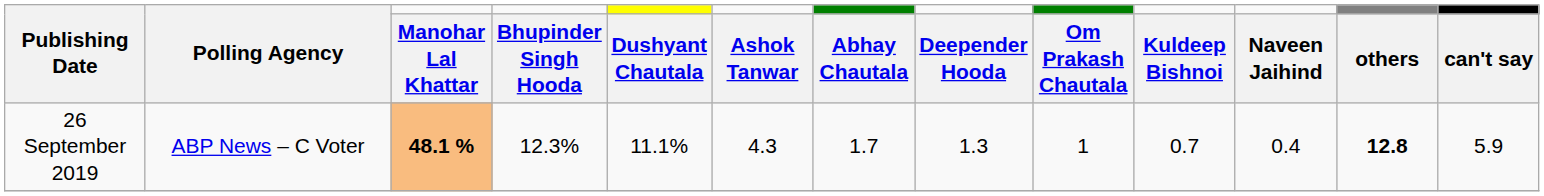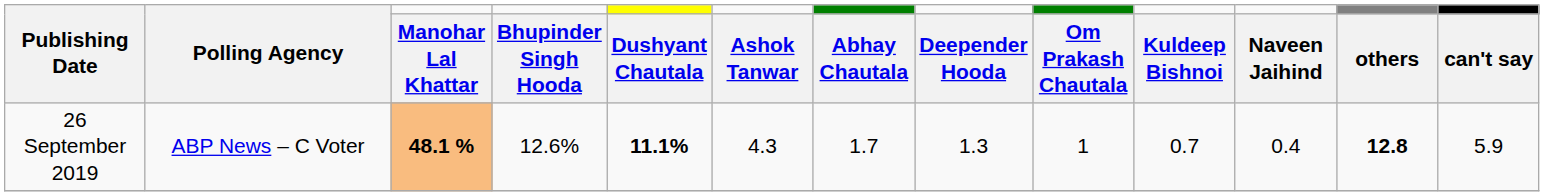(549, 146) 12.3% -> (549, 146) 12.6%
(659, 146) normal -> (659, 146) bold
